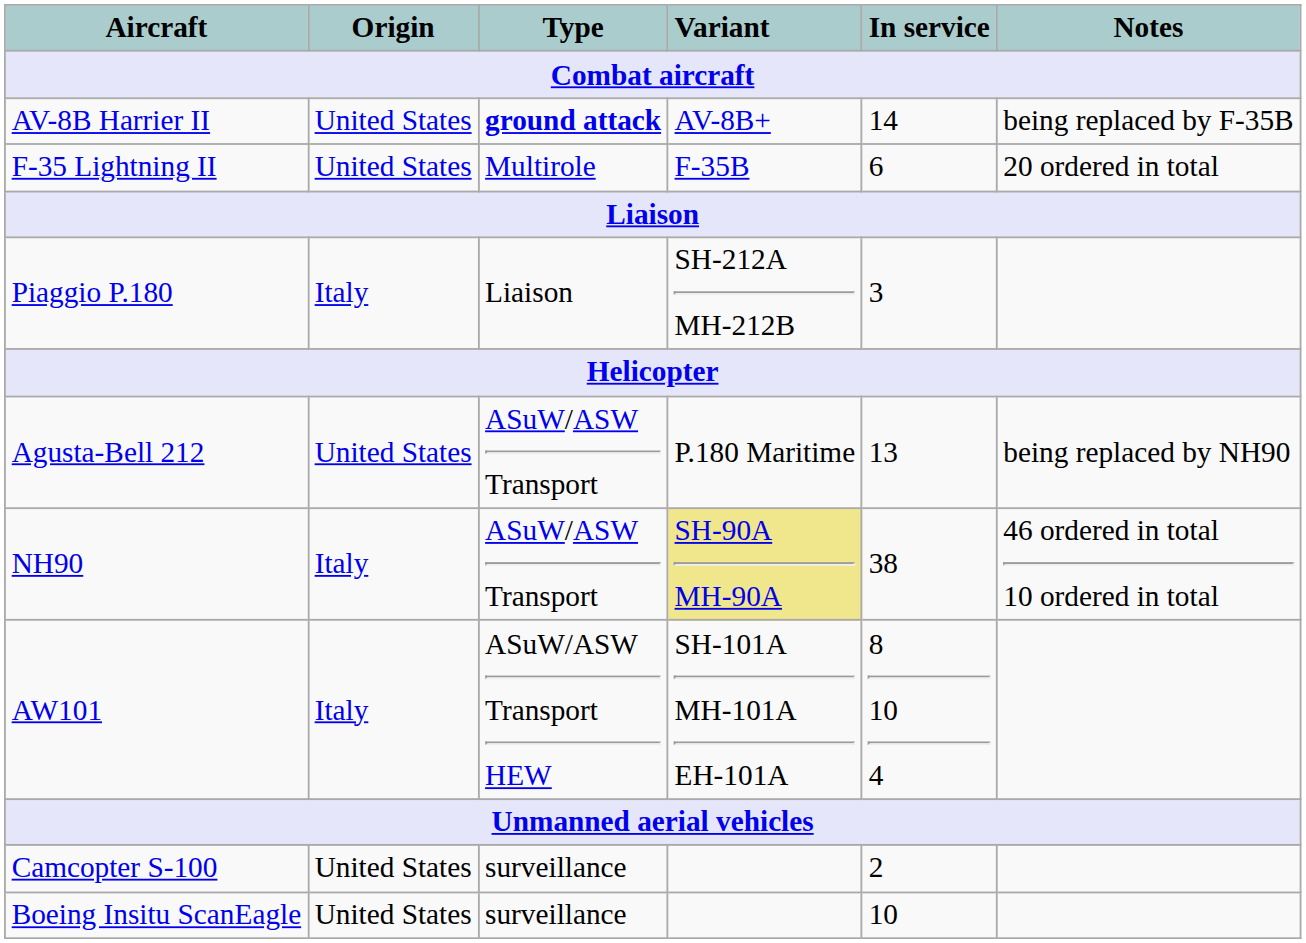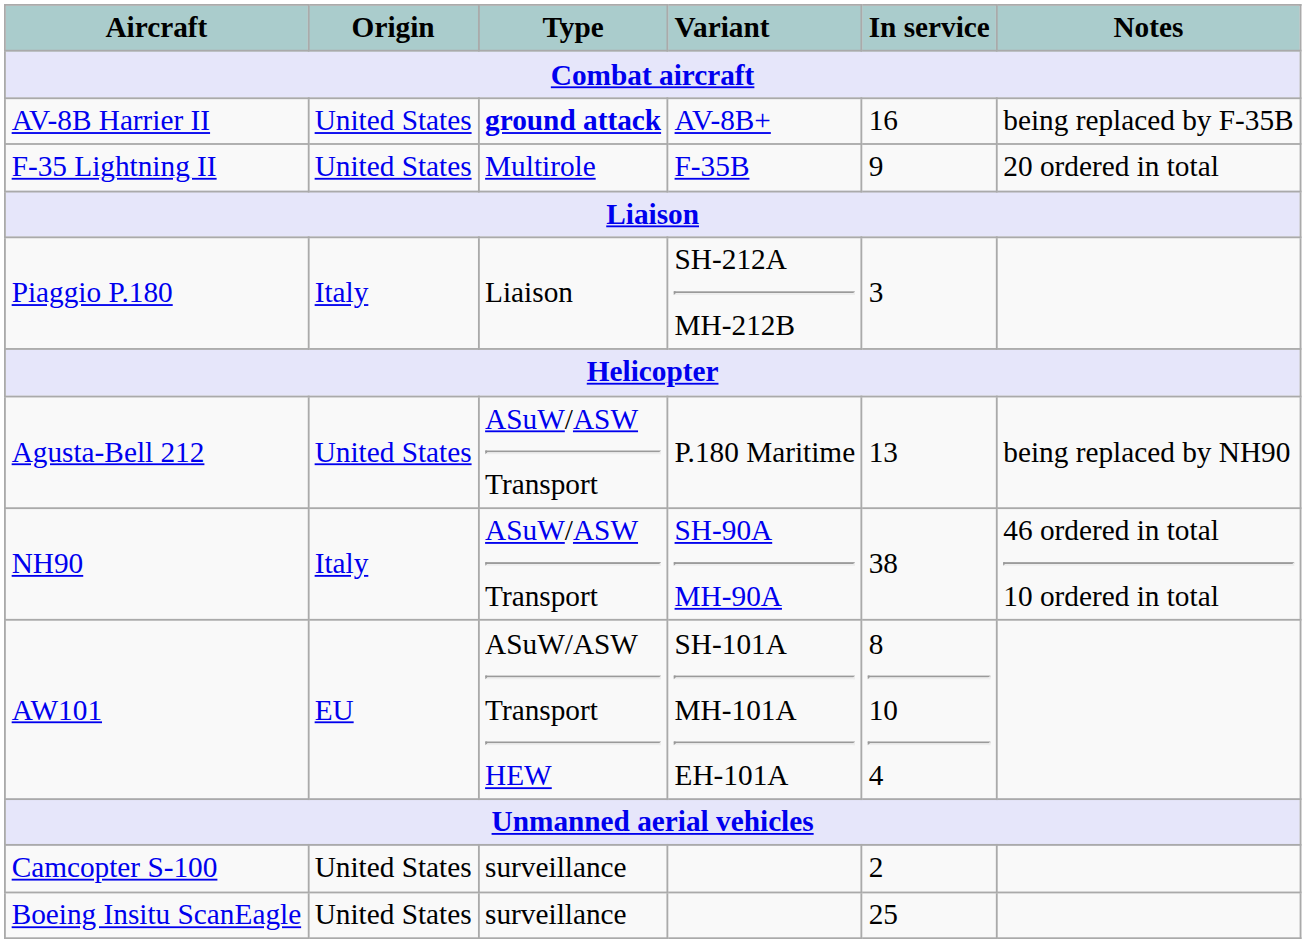(883, 120) 14 -> (883, 120) 16
(876, 167) 6 -> (876, 167) 9
(765, 563) khaki background -> (765, 563) no background
(341, 709) Italy -> (334, 709) EU
(883, 914) 10 -> (883, 914) 25
